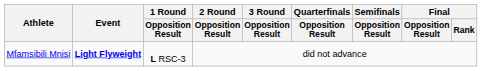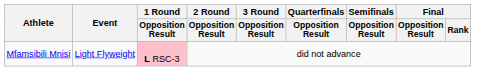(108, 54) bold -> (105, 54) normal
(168, 59) no background -> (162, 59) pink background
